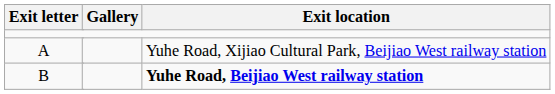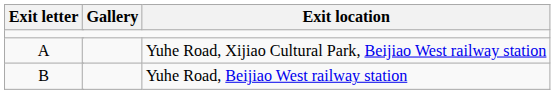(285, 76) bold -> (277, 76) normal
